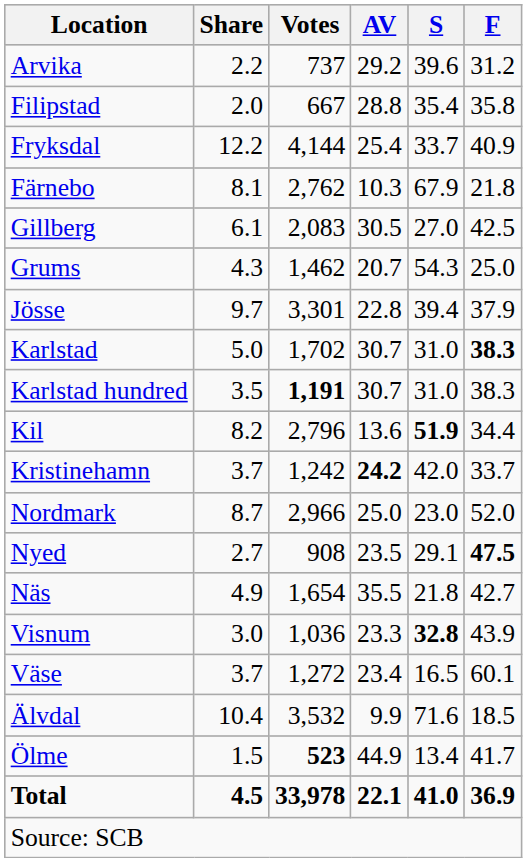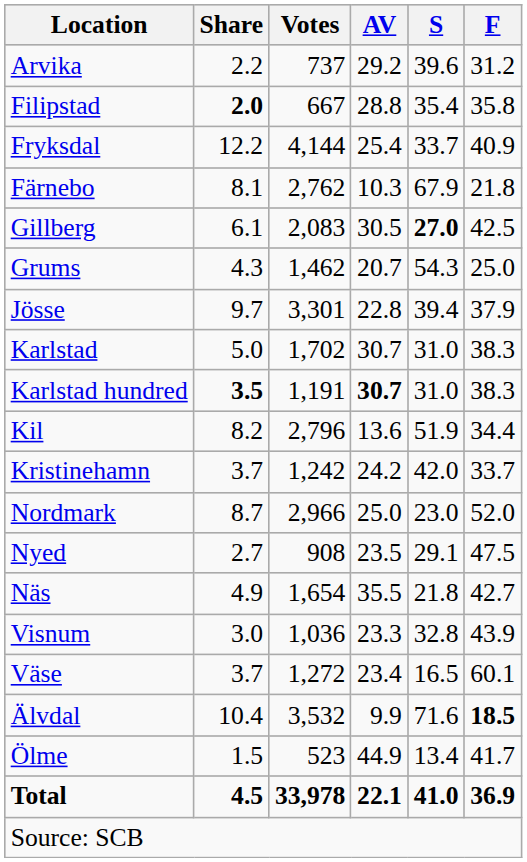(247, 106) normal -> (247, 106) bold
(436, 227) normal -> (436, 227) bold
(493, 349) bold -> (493, 349) normal
(247, 390) normal -> (247, 390) bold
(316, 390) bold -> (316, 390) normal
(379, 390) normal -> (379, 390) bold
(436, 430) bold -> (436, 430) normal
(379, 471) bold -> (379, 471) normal
(493, 552) bold -> (493, 552) normal
(436, 633) bold -> (436, 633) normal
(493, 715) normal -> (493, 715) bold
(326, 755) bold -> (326, 755) normal
